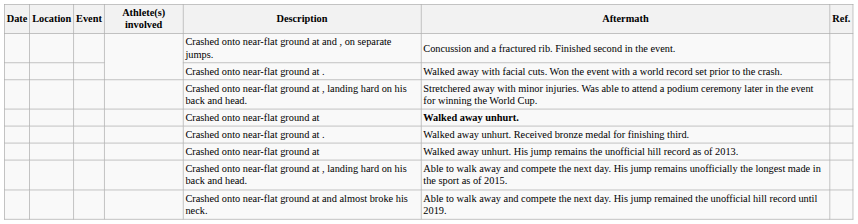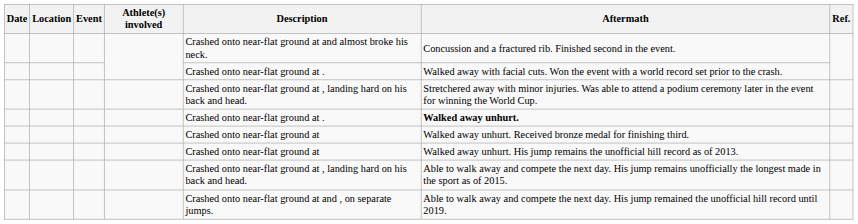(288, 48) Crashed onto near-flat ground at and , on separate jumps. -> (297, 48) Crashed onto near-flat ground at and almost broke his neck.
(252, 118) Crashed onto near-flat ground at -> (255, 118) Crashed onto near-flat ground at .
(255, 135) Crashed onto near-flat ground at . -> (252, 135) Crashed onto near-flat ground at
(297, 204) Crashed onto near-flat ground at and almost broke his neck. -> (288, 204) Crashed onto near-flat ground at and , on separate jumps.
